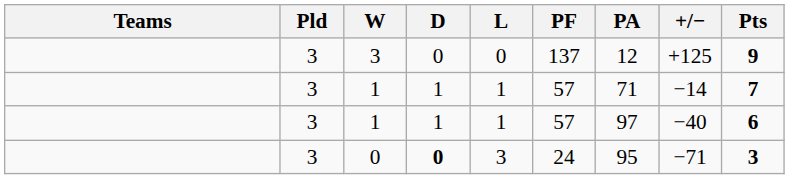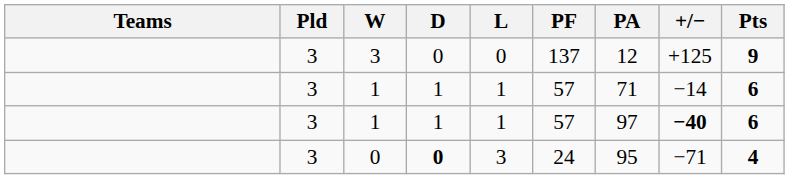(753, 88) 7 -> (753, 88) 6
(690, 122) normal -> (690, 122) bold
(753, 156) 3 -> (753, 156) 4
